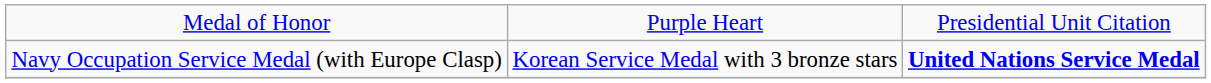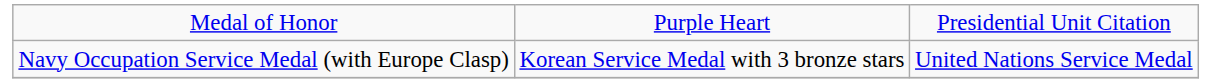(1054, 58) bold -> (1054, 58) normal
